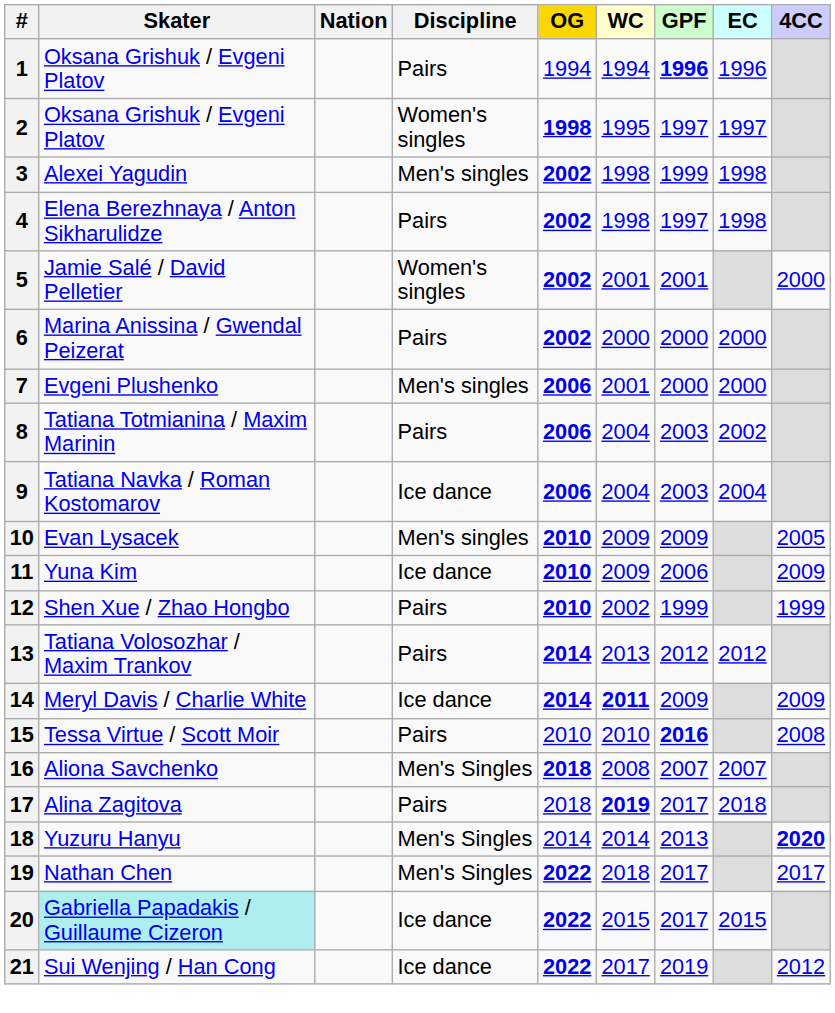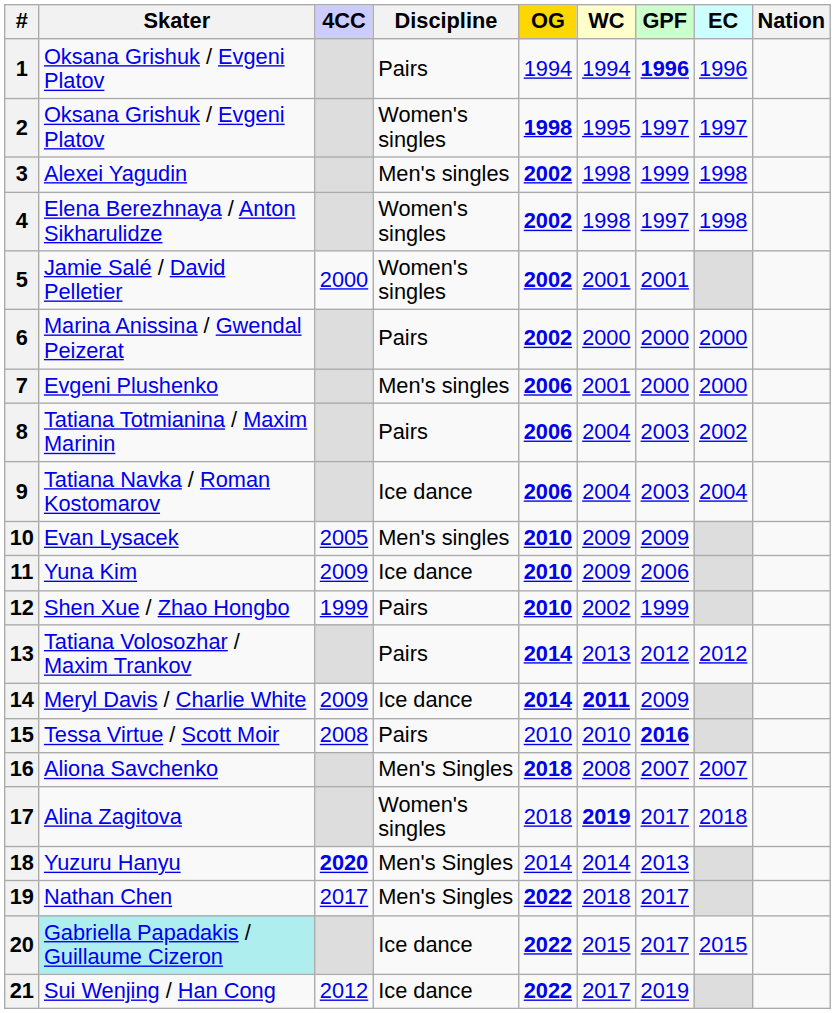columns swapped: (354, 21) <-> (801, 21)
(422, 220) Pairs -> (423, 220) Women's singles
(422, 804) Pairs -> (423, 816) Women's singles
